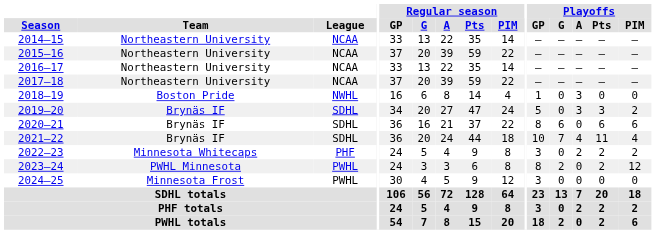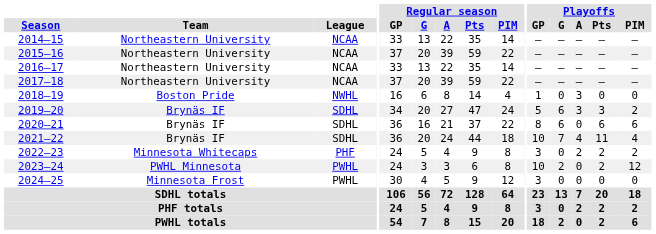(561, 110) 0 -> (561, 110) 6
(538, 166) 8 -> (538, 166) 10
